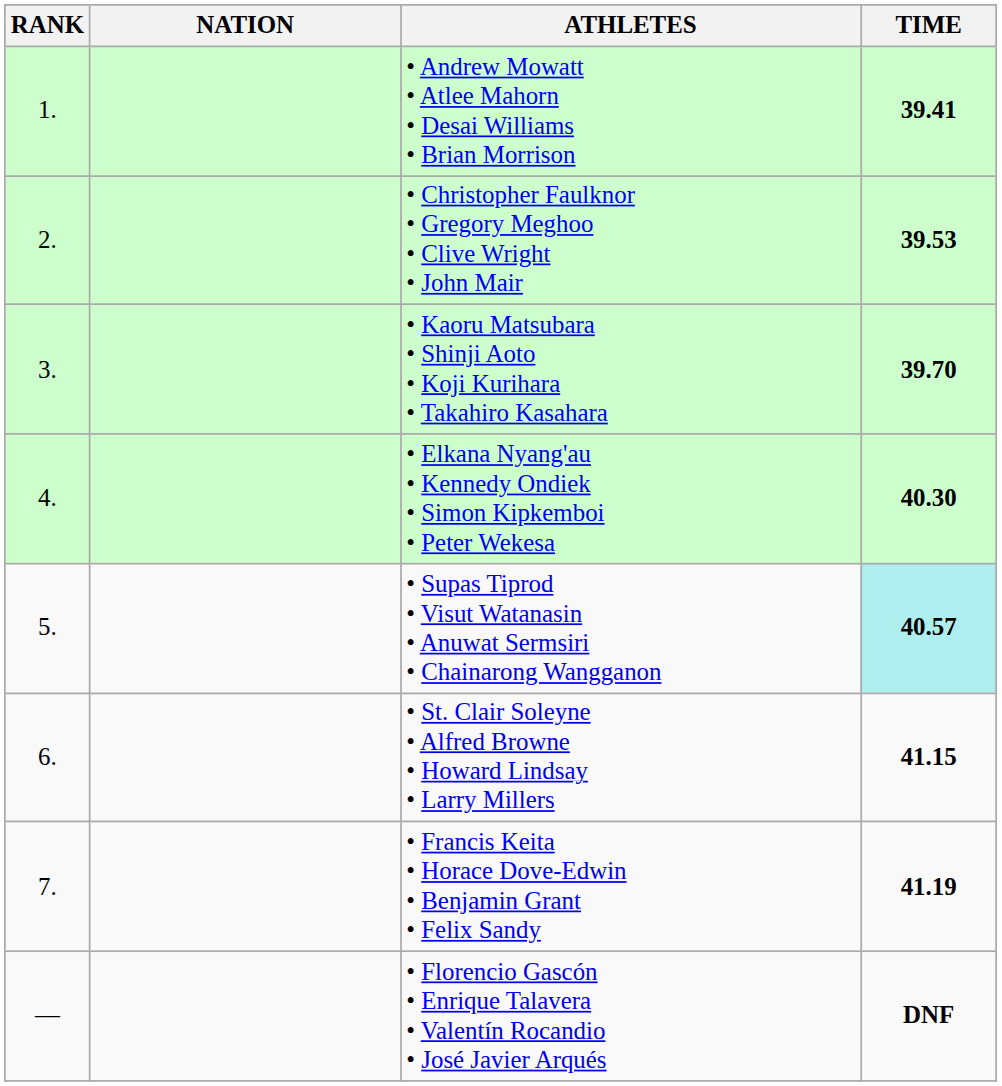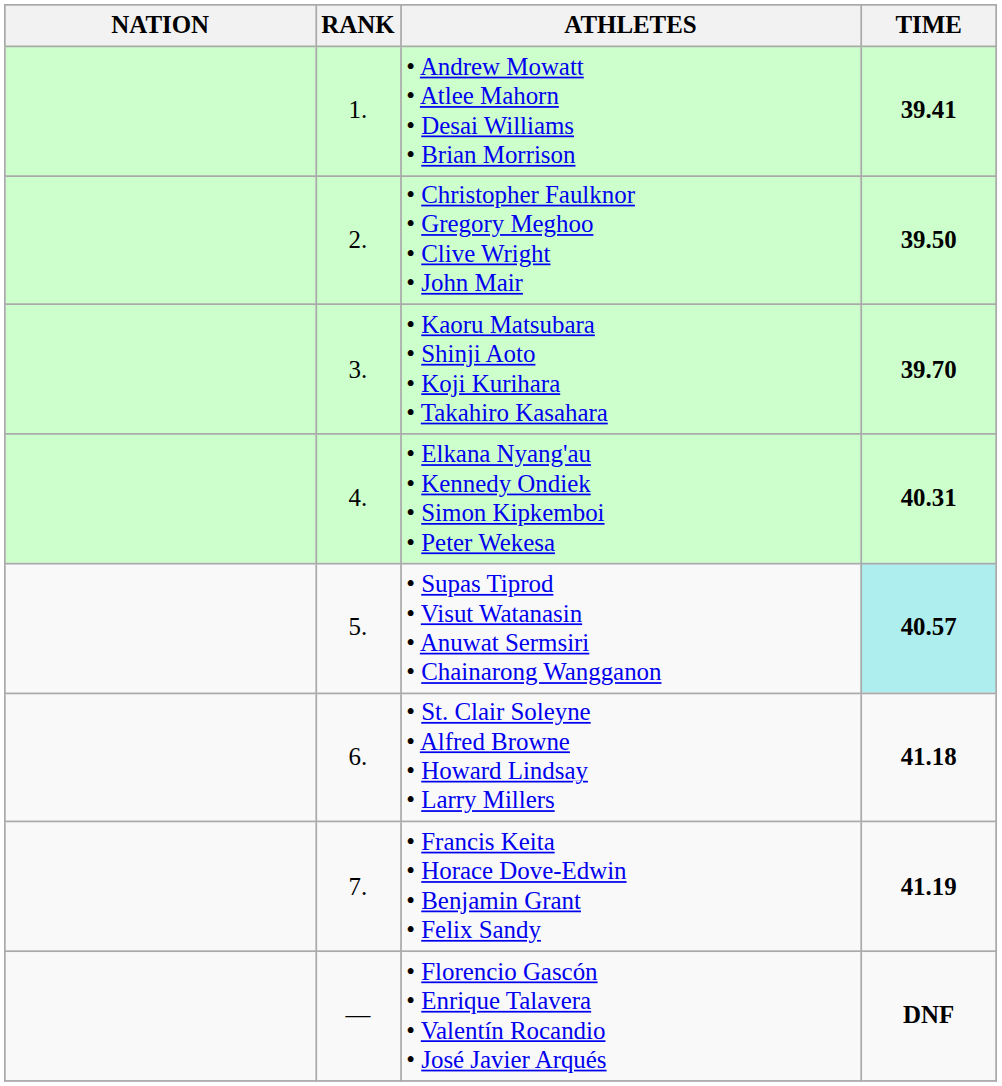columns swapped: (47, 25) <-> (245, 25)
(929, 239) 39.53 -> (929, 239) 39.50
(929, 498) 40.30 -> (929, 498) 40.31
(929, 757) 41.15 -> (929, 757) 41.18
